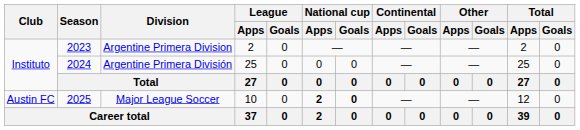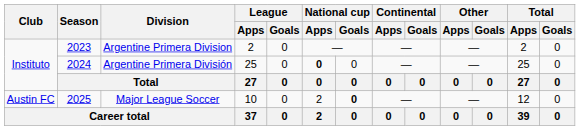(319, 64) normal -> (319, 64) bold
(319, 99) bold -> (319, 99) normal
